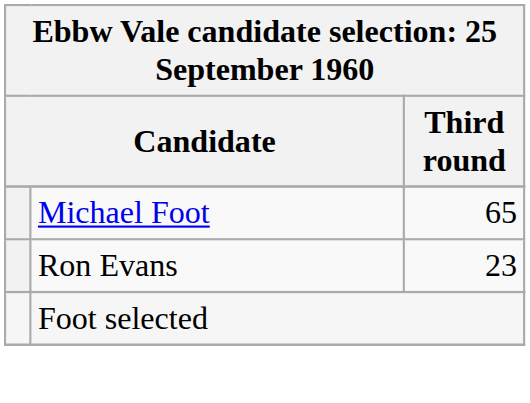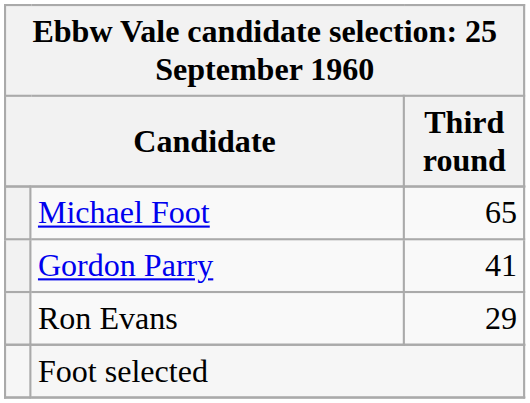+ row: (126, 265)
(501, 265) 23 -> (501, 318) 29
